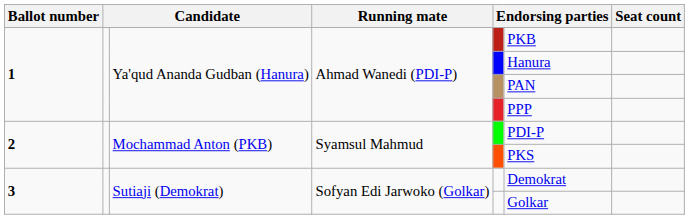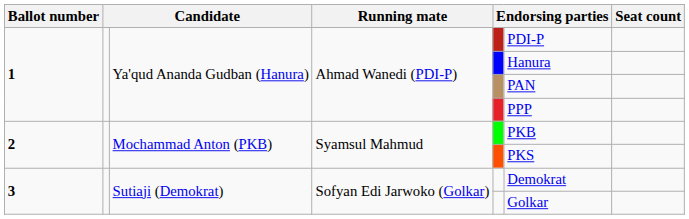(522, 39) PKB -> (526, 39) PDI-P
(526, 132) PDI-P -> (522, 132) PKB
